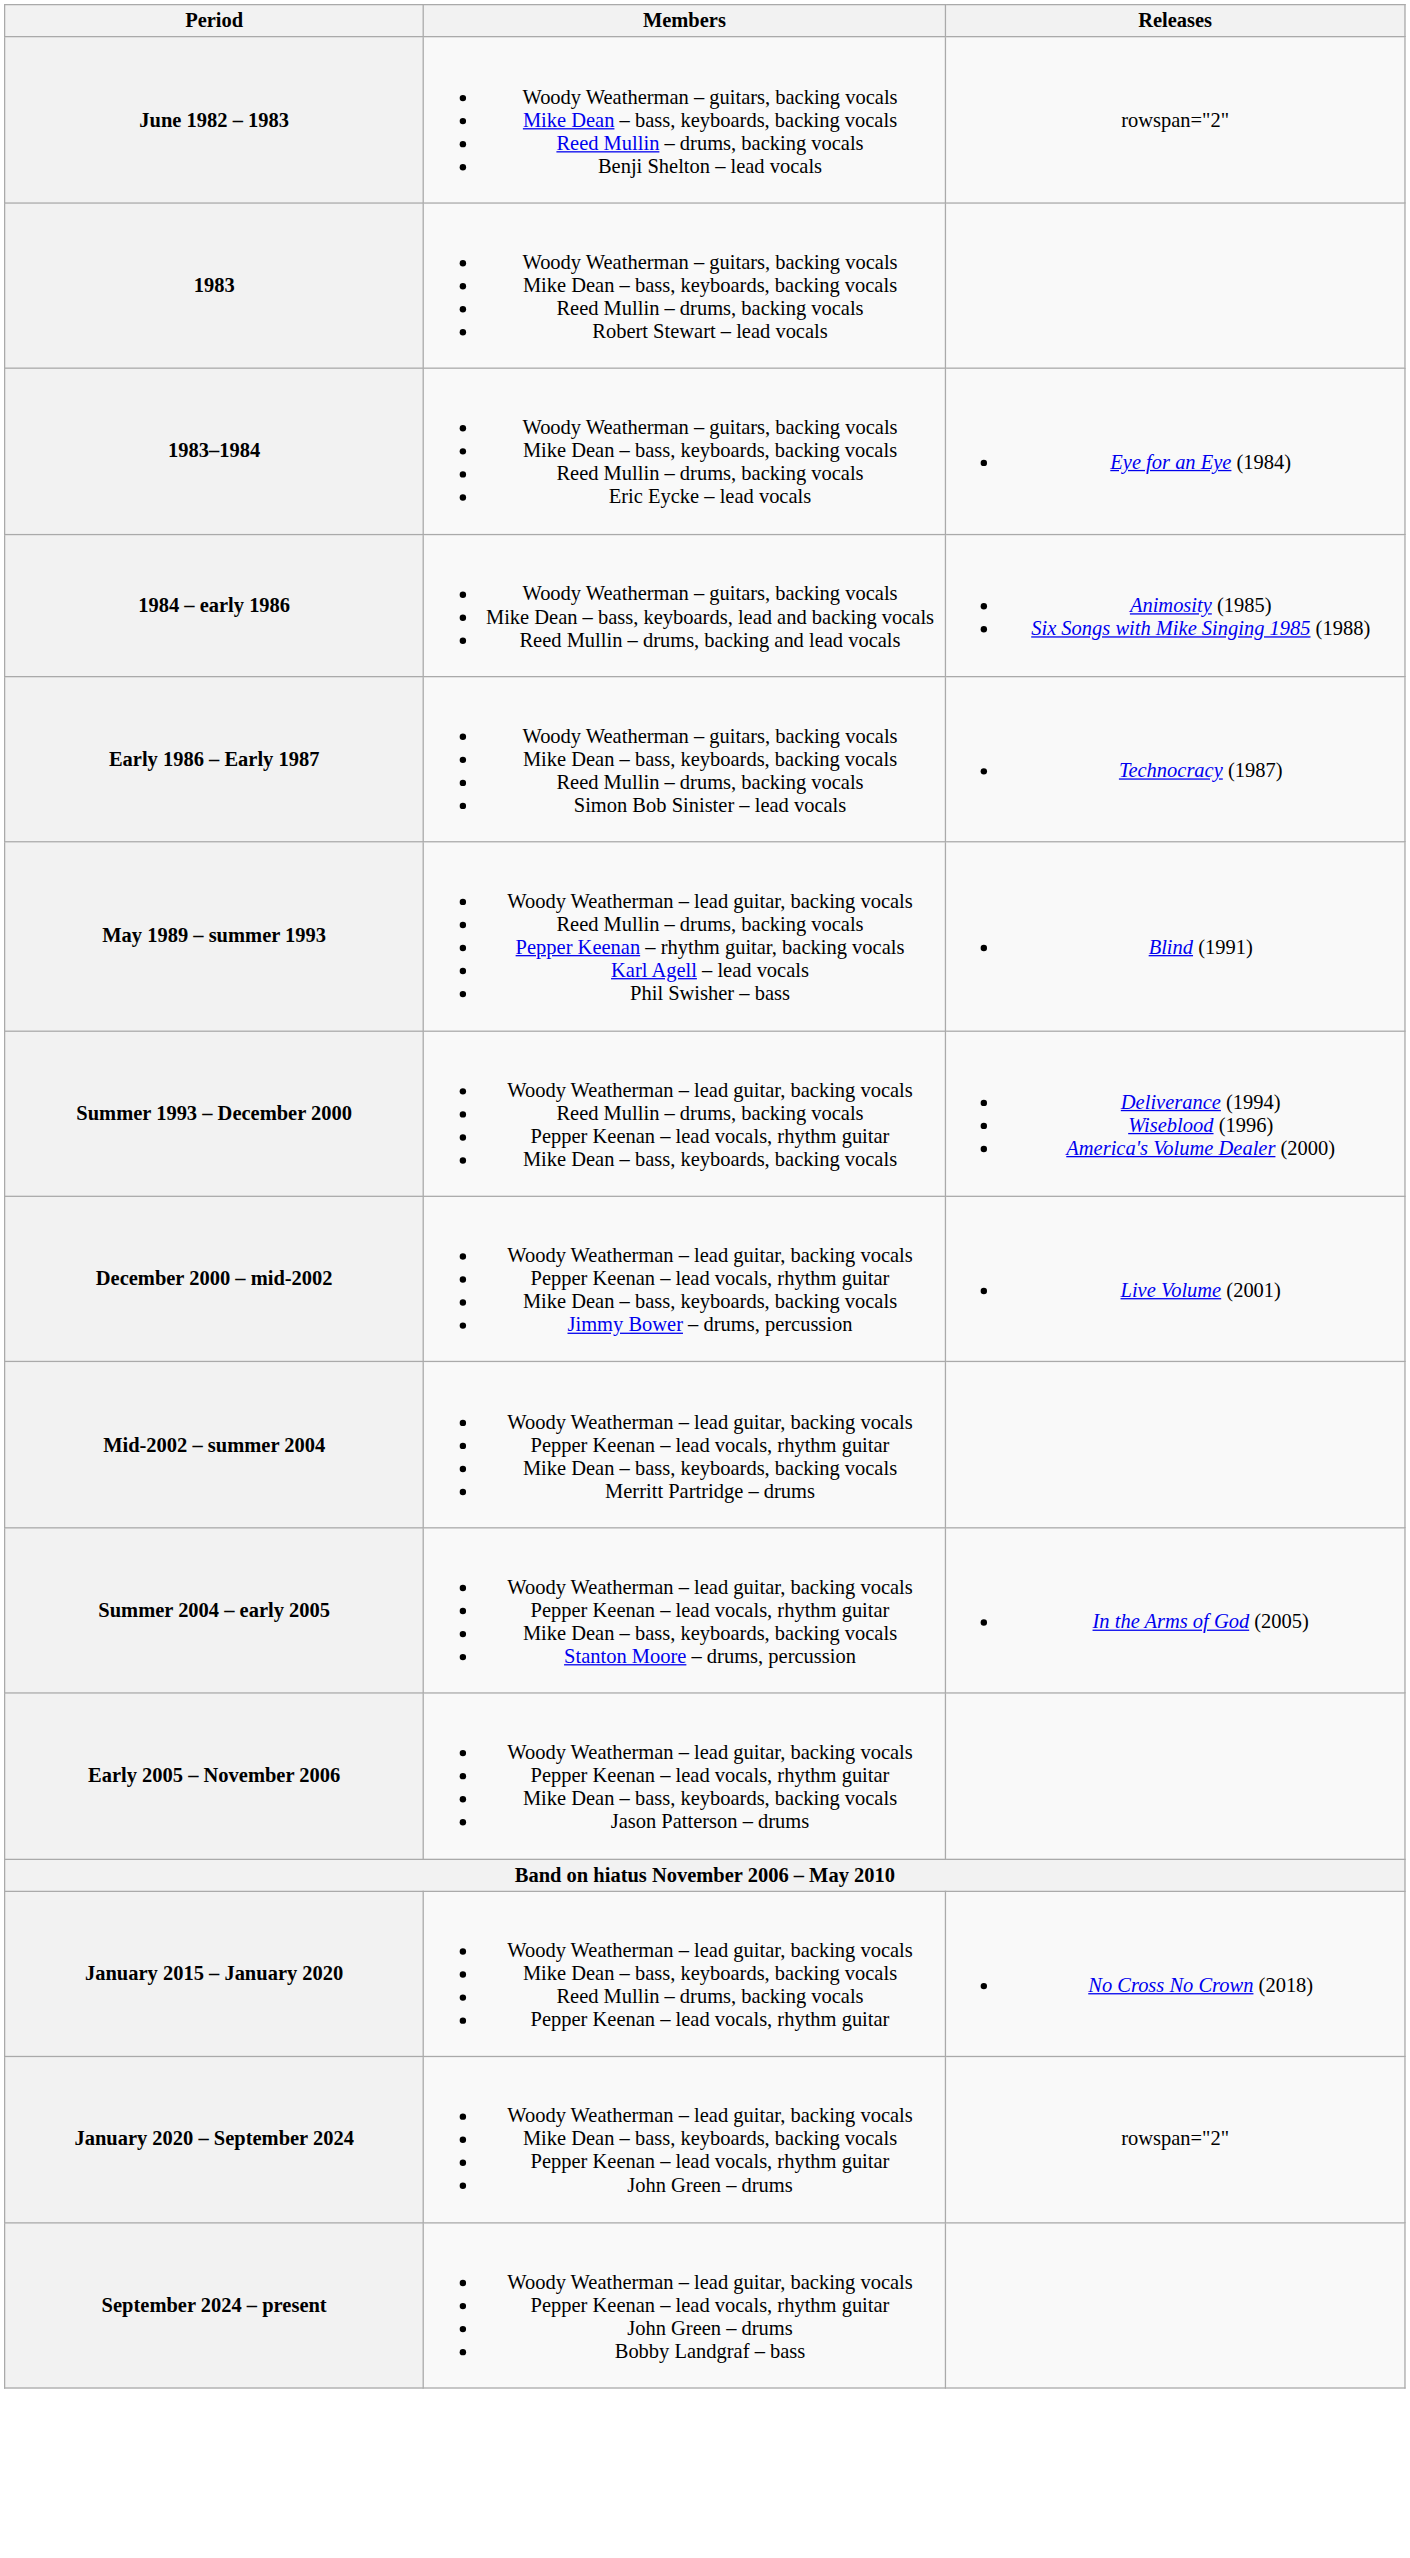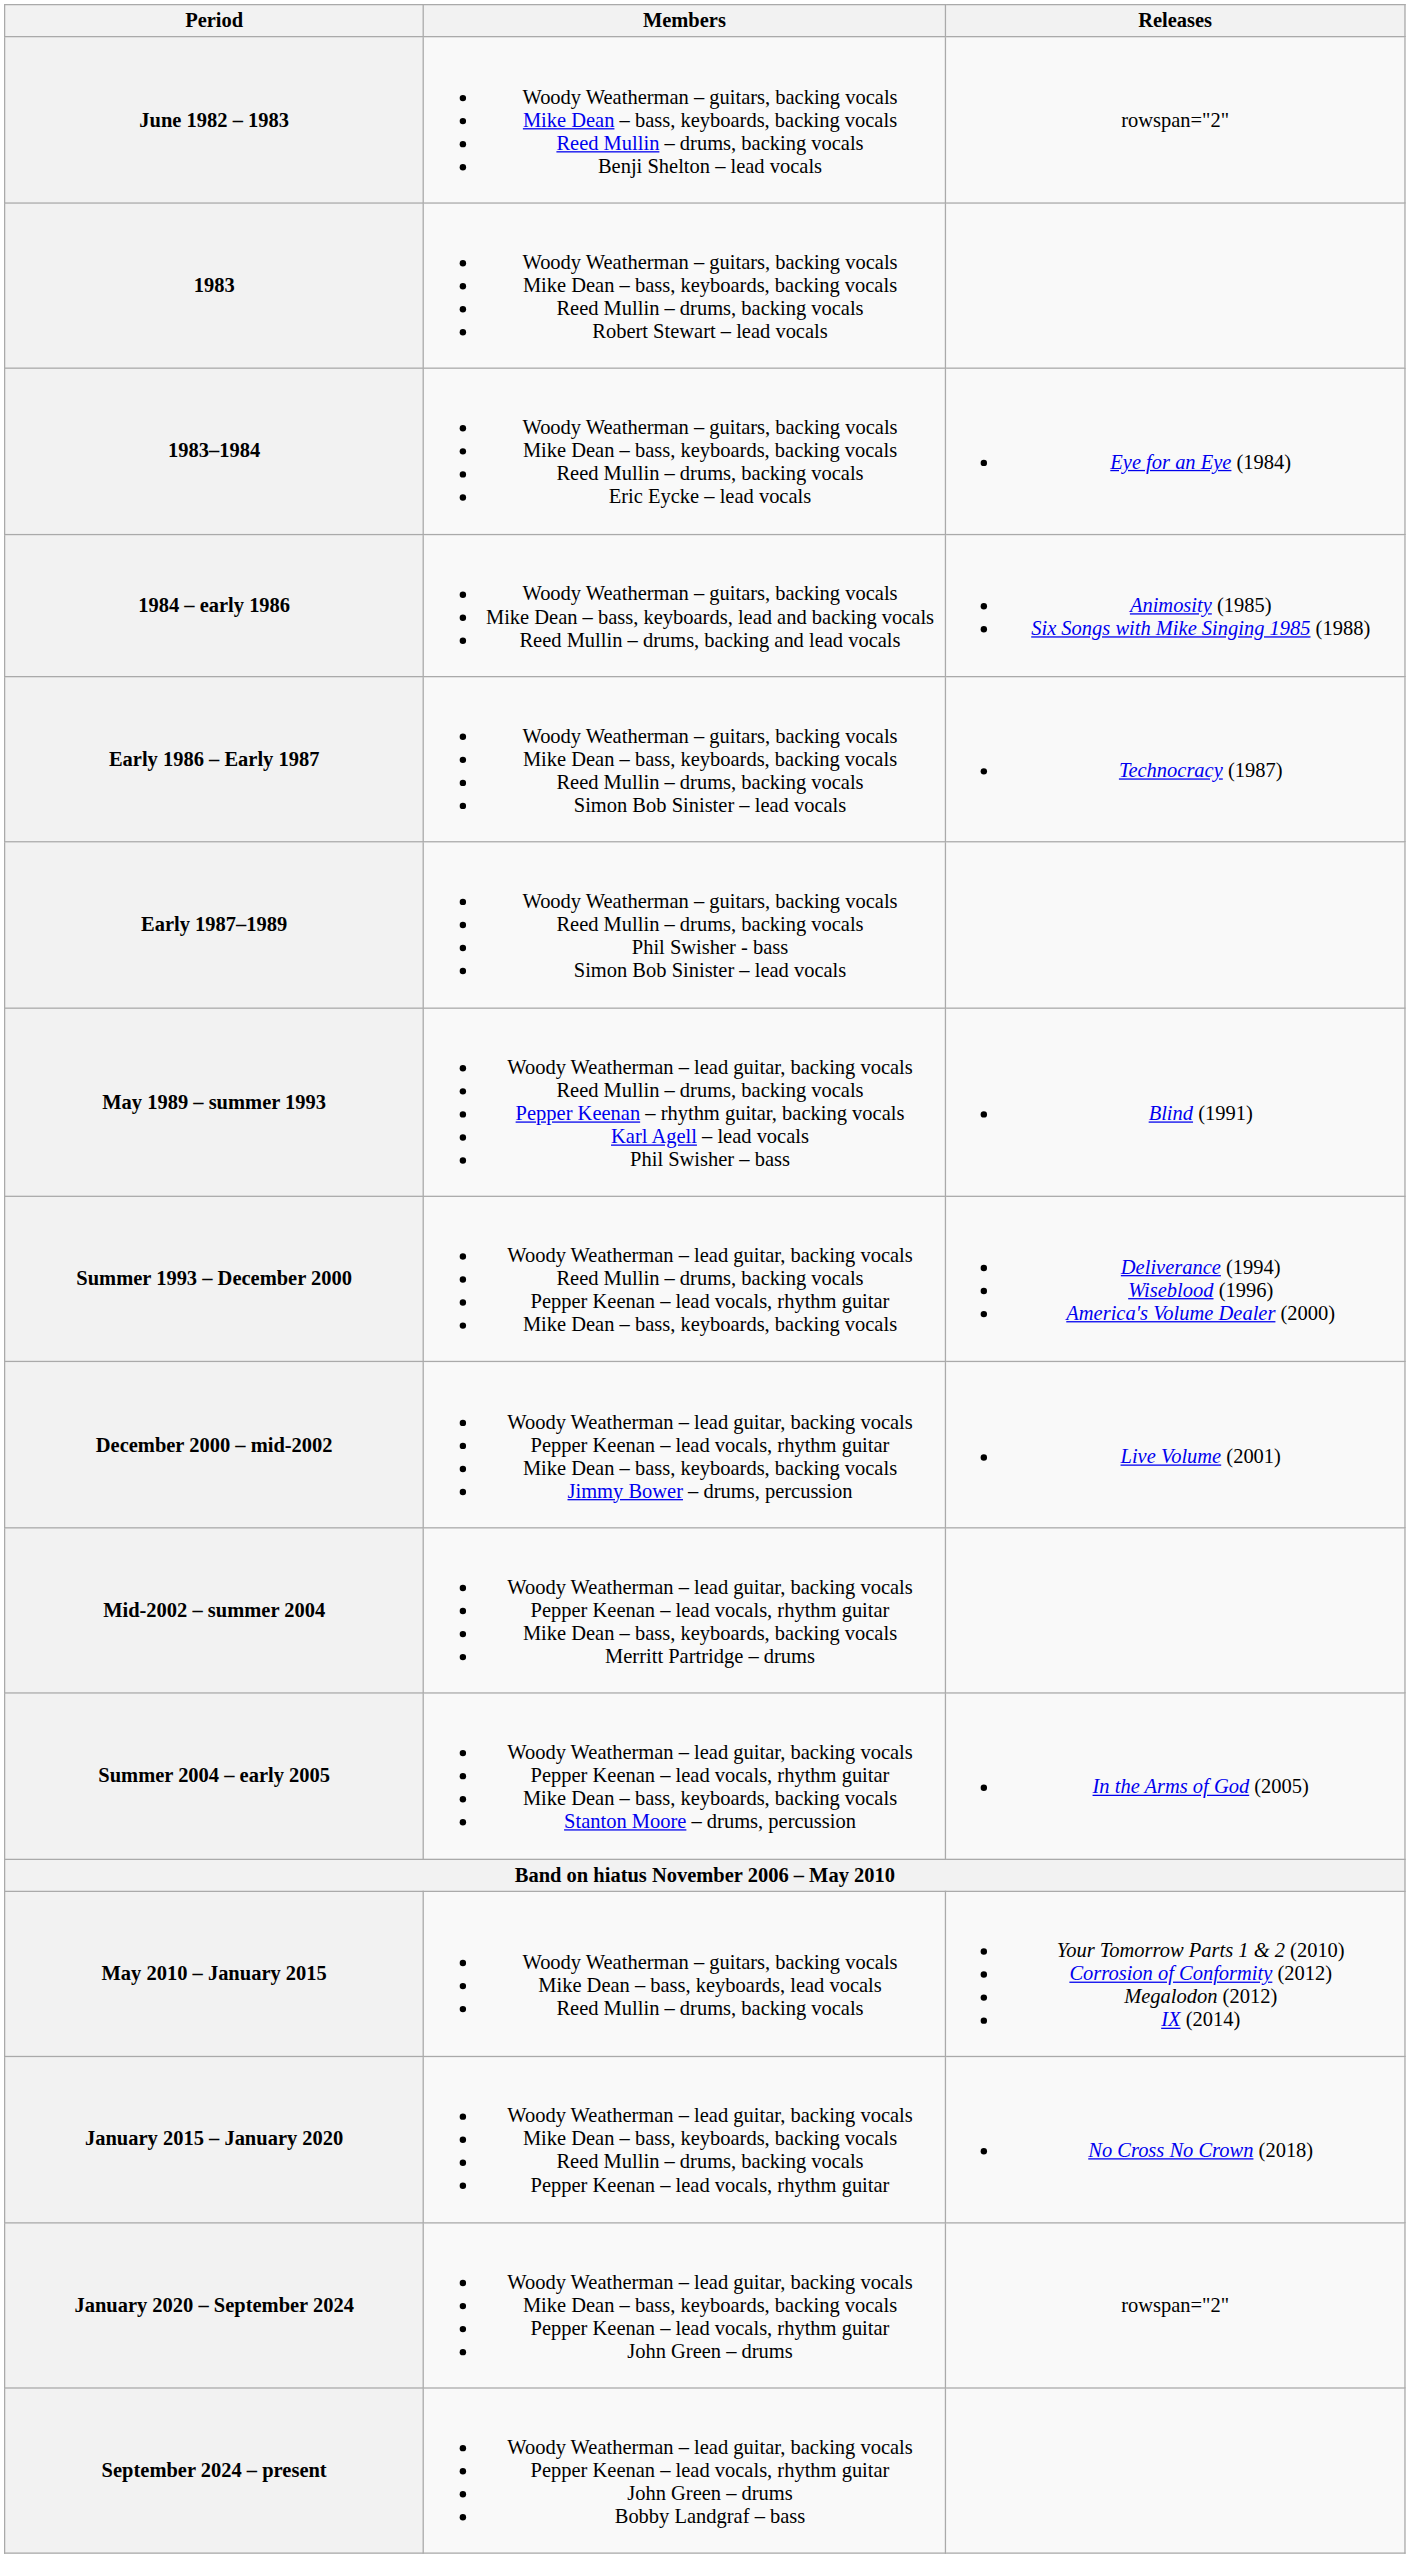+ row: (214, 924)
- row: (214, 1775)
+ row: (214, 1973)
